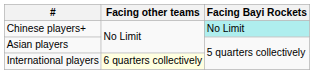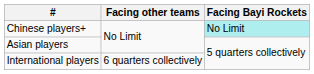(153, 61) lightyellow background -> (153, 61) no background
